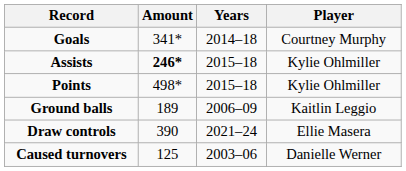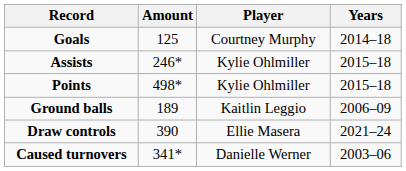columns swapped: (334, 16) <-> (231, 16)
(167, 39) 341* -> (167, 39) 125
(167, 62) bold -> (167, 62) normal
(167, 154) 125 -> (167, 154) 341*
